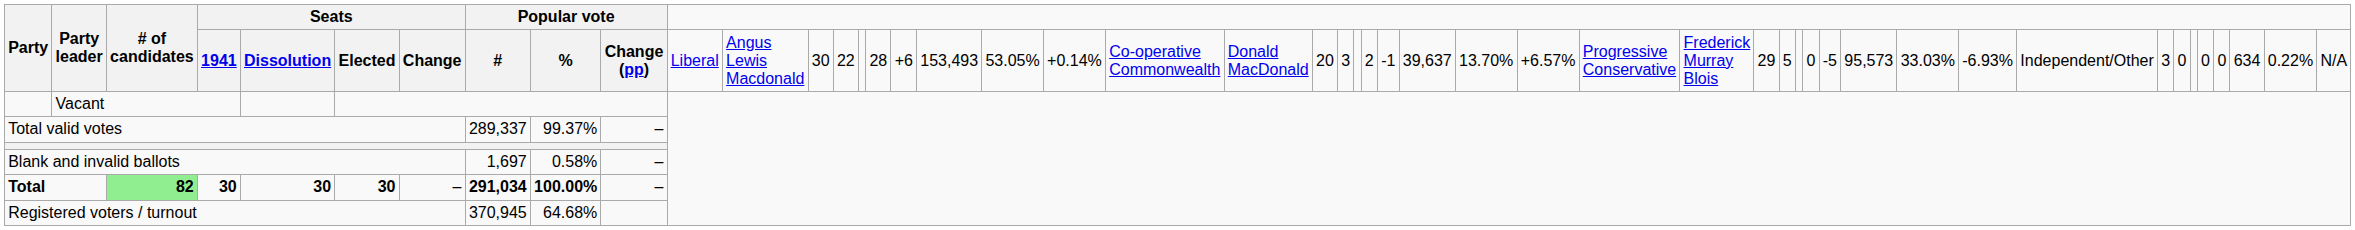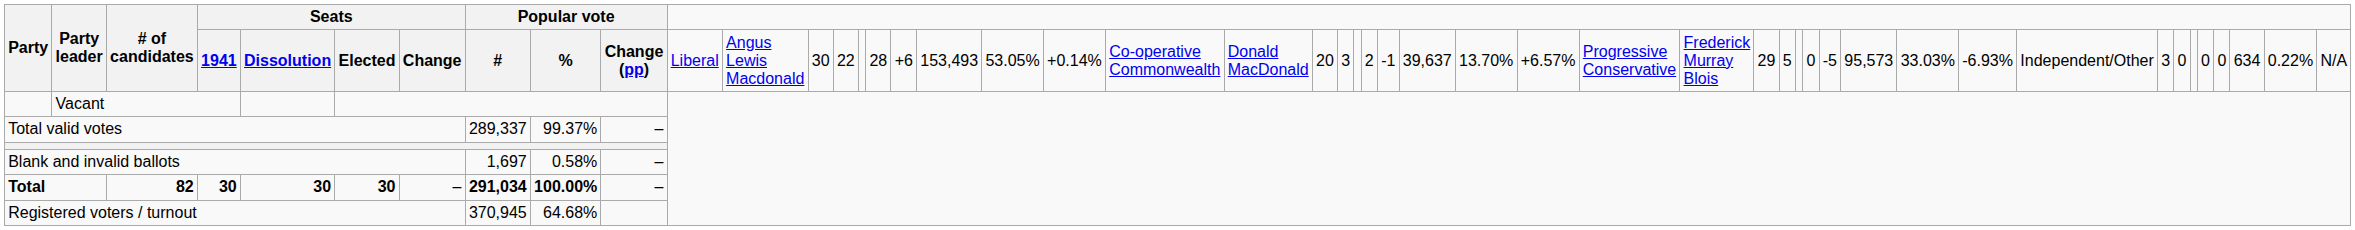(185, 187) lightgreen background -> (185, 187) no background
